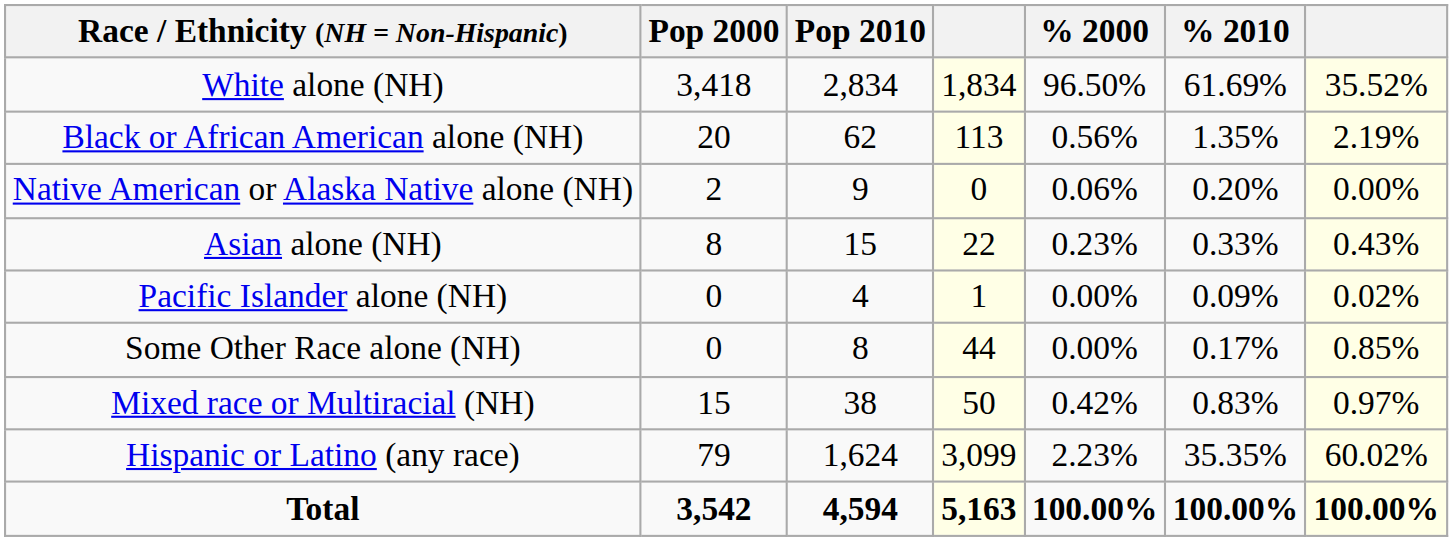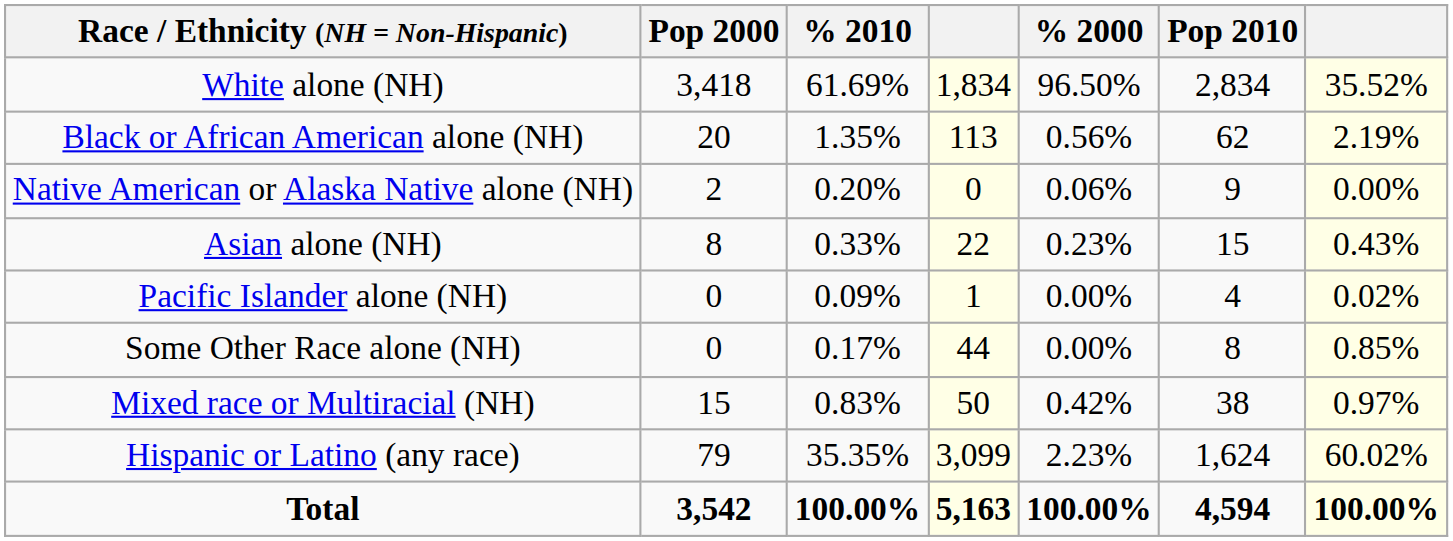columns swapped: (860, 31) <-> (1235, 31)
